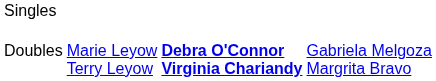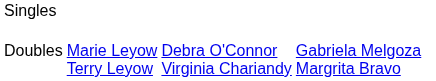(232, 60) bold -> (227, 60) normal
